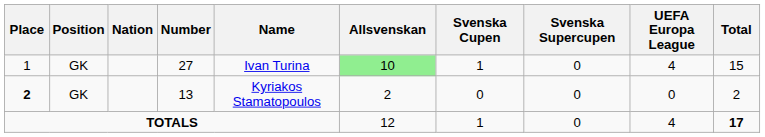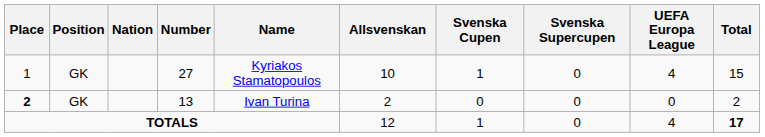(277, 66) Ivan Turina -> (277, 73) Kyriakos Stamatopoulos
(388, 66) lightgreen background -> (388, 73) no background
(277, 94) Kyriakos Stamatopoulos -> (277, 101) Ivan Turina
